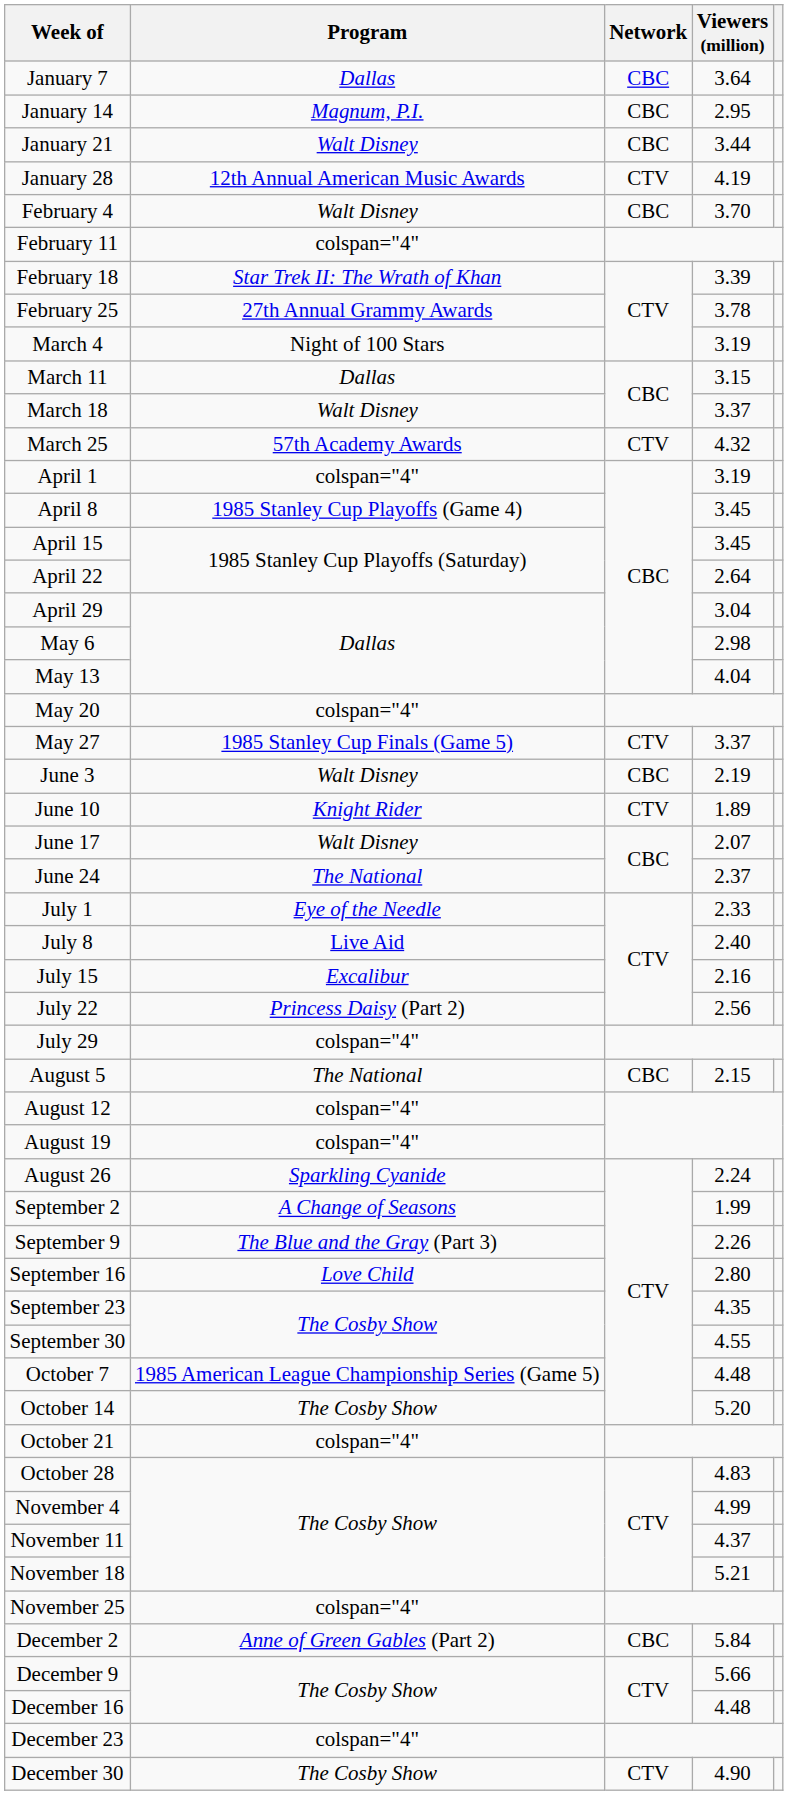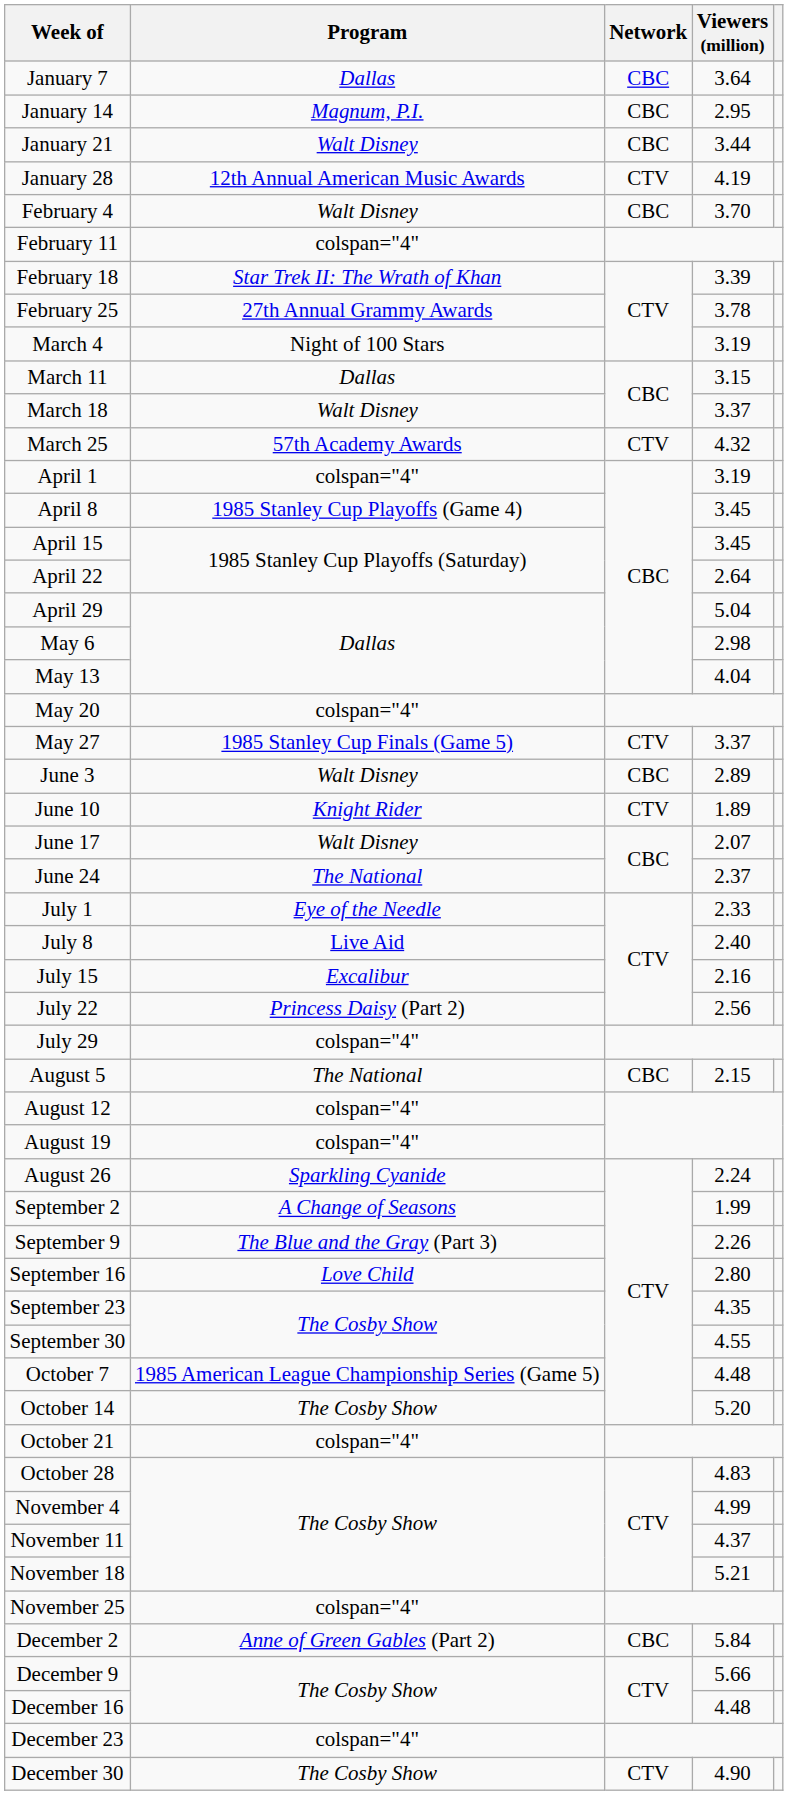(733, 609) 3.04 -> (733, 609) 5.04
(733, 776) 2.19 -> (733, 776) 2.89
